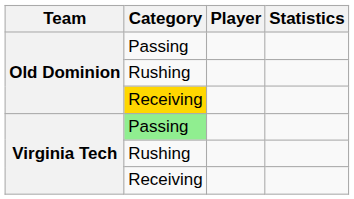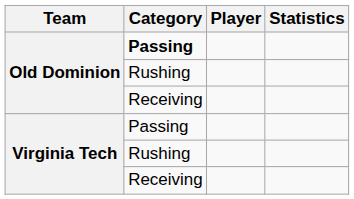(158, 45) normal -> (161, 45) bold
(165, 99) gold background -> (165, 99) no background
(158, 126) lightgreen background -> (158, 126) no background
